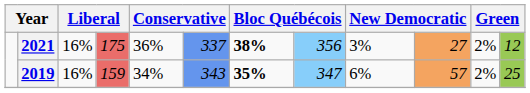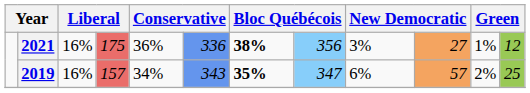(213, 46) 337 -> (213, 46) 336
(485, 46) 2% -> (485, 46) 1%
(113, 73) 159 -> (113, 73) 157
